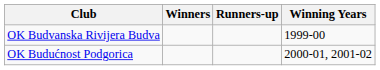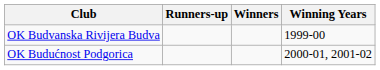columns swapped: (188, 14) <-> (247, 14)
